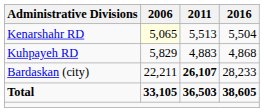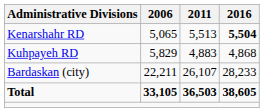(163, 33) lightyellow background -> (163, 33) no background
(242, 33) normal -> (242, 33) bold
(200, 72) bold -> (200, 72) normal
